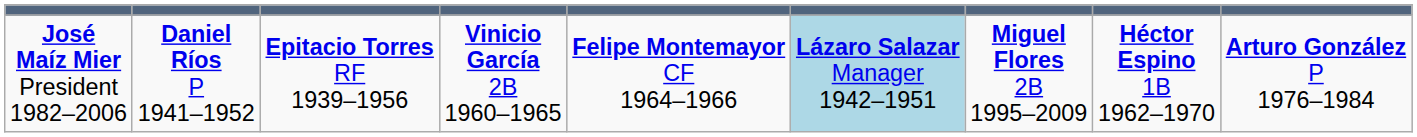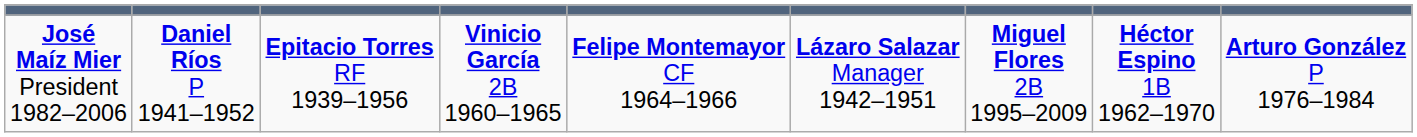(878, 73) lightblue background -> (878, 73) no background
